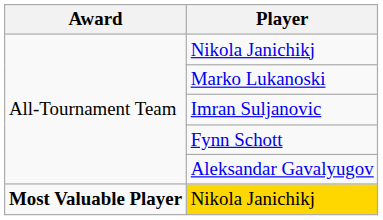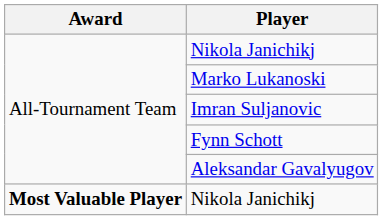(253, 199) gold background -> (253, 199) no background
